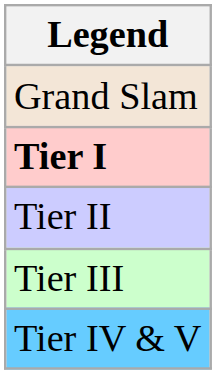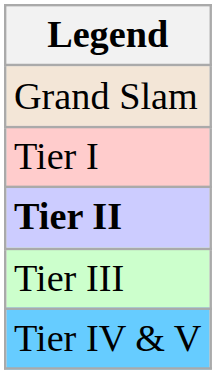(61, 156) bold -> (56, 156) normal
(63, 216) normal -> (68, 216) bold
